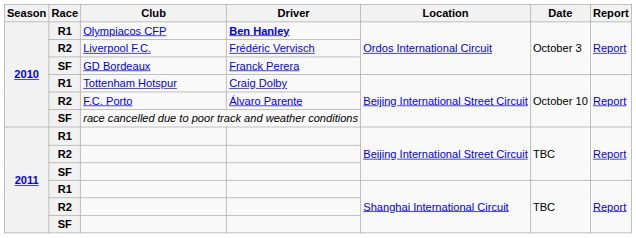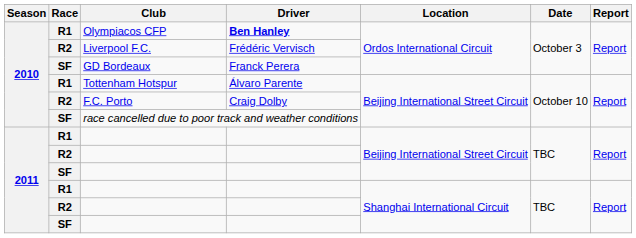(258, 84) Craig Dolby -> (266, 84) Álvaro Parente
(266, 101) Álvaro Parente -> (258, 101) Craig Dolby
